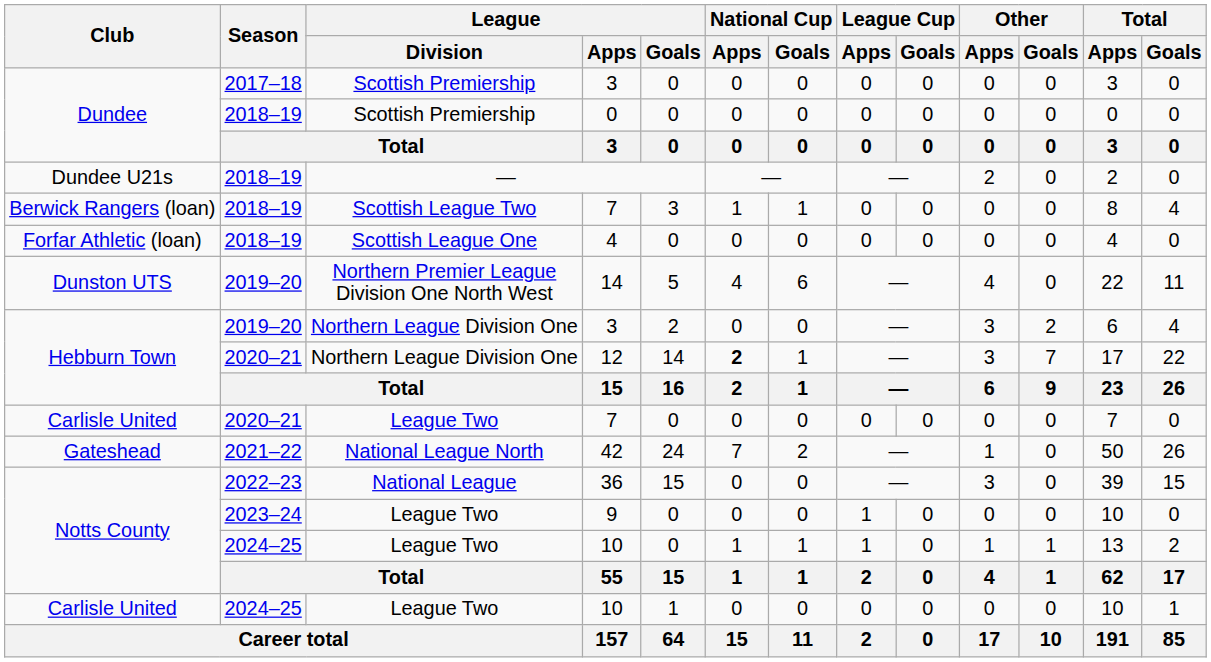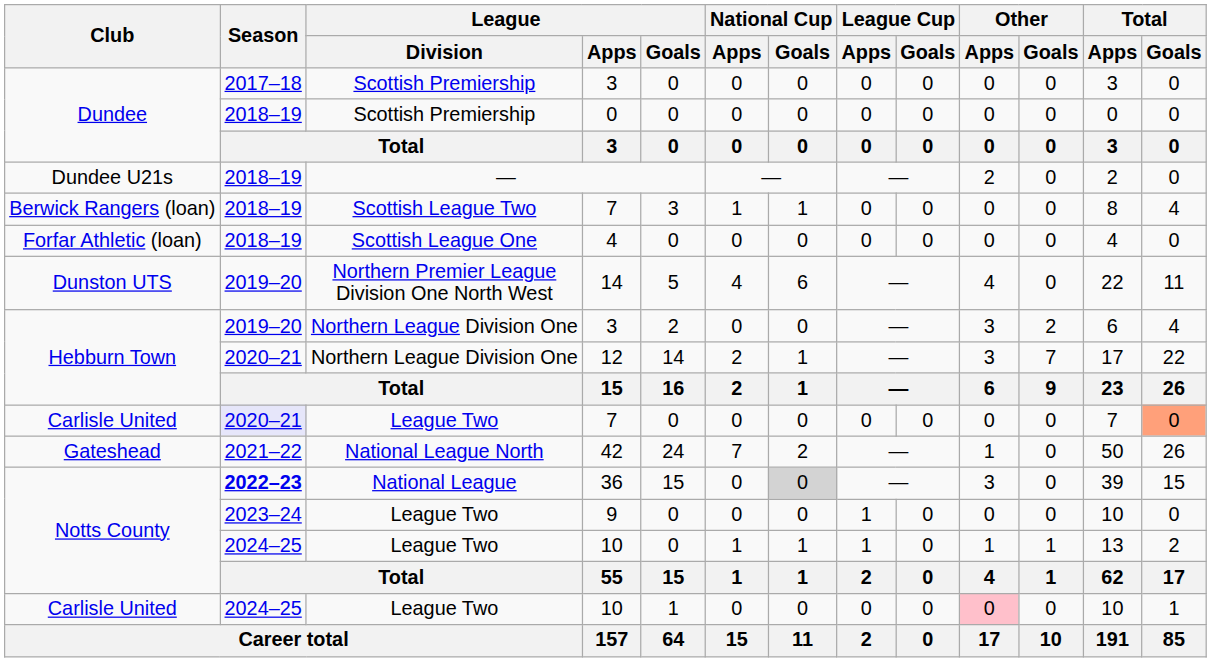(737, 357) bold -> (737, 357) normal
(263, 420) no background -> (263, 420) lavender background
(1174, 420) no background -> (1174, 420) lightsalmon background
(263, 483) normal -> (263, 483) bold
(803, 483) no background -> (803, 483) lightgrey background
(989, 608) no background -> (989, 608) pink background
